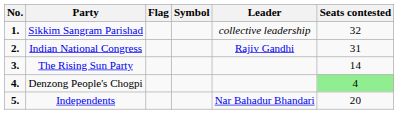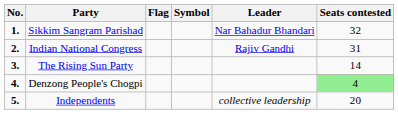(265, 30) collective leadership -> (265, 30) Nar Bahadur Bhandari
(265, 100) Nar Bahadur Bhandari -> (265, 100) collective leadership
